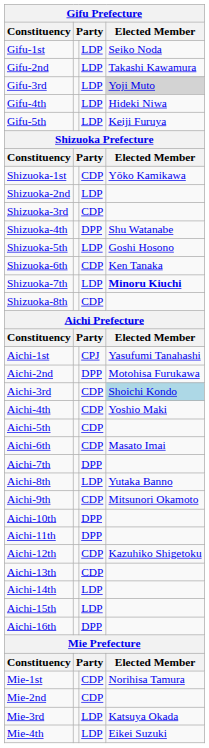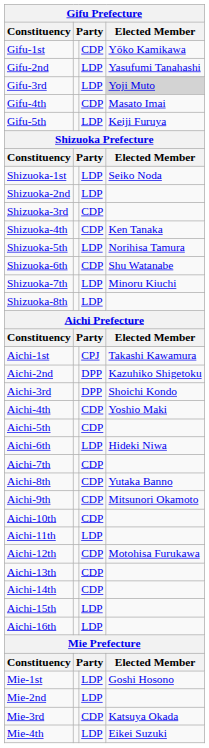(92, 49) LDP -> (92, 49) CDP
(135, 49) Seiko Noda -> (147, 49) Yōko Kamikawa
(152, 67) Takashi Kawamura -> (155, 67) Yasufumi Tanahashi
(92, 103) LDP -> (92, 103) CDP
(138, 103) Hideki Niwa -> (137, 103) Masato Imai
(92, 175) CDP -> (92, 175) LDP
(147, 175) Yōko Kamikawa -> (135, 175) Seiko Noda
(92, 229) DPP -> (92, 229) CDP
(141, 229) Shu Watanabe -> (136, 229) Ken Tanaka
(141, 247) Goshi Hosono -> (147, 247) Norihisa Tamura
(136, 265) Ken Tanaka -> (141, 265) Shu Watanabe
(145, 283) bold -> (142, 283) normal
(92, 301) CDP -> (92, 301) LDP
(155, 355) Yasufumi Tanahashi -> (152, 355) Takashi Kawamura
(154, 373) Motohisa Furukawa -> (155, 373) Kazuhiko Shigetoku
(92, 391) CDP -> (92, 391) DPP
(143, 391) lightblue background -> (143, 391) no background
(92, 445) CDP -> (92, 445) LDP
(137, 445) Masato Imai -> (138, 445) Hideki Niwa
(92, 463) DPP -> (92, 463) CDP
(92, 481) LDP -> (92, 481) CDP
(92, 517) DPP -> (92, 517) CDP
(92, 535) DPP -> (92, 535) LDP
(155, 553) Kazuhiko Shigetoku -> (154, 553) Motohisa Furukawa
(92, 590) LDP -> (92, 590) CDP
(92, 626) DPP -> (92, 626) LDP
(92, 680) CDP -> (92, 680) LDP
(147, 680) Norihisa Tamura -> (141, 680) Goshi Hosono
(92, 698) CDP -> (92, 698) LDP
(92, 716) LDP -> (92, 716) CDP
